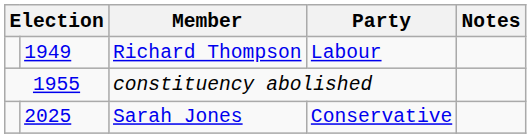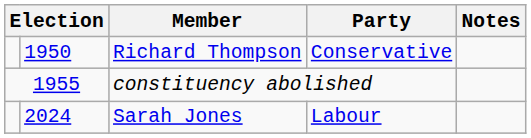(48, 53) 1949 -> (48, 53) 1950
(346, 53) Labour -> (382, 53) Conservative
(48, 117) 2025 -> (48, 117) 2024
(382, 117) Conservative -> (346, 117) Labour
